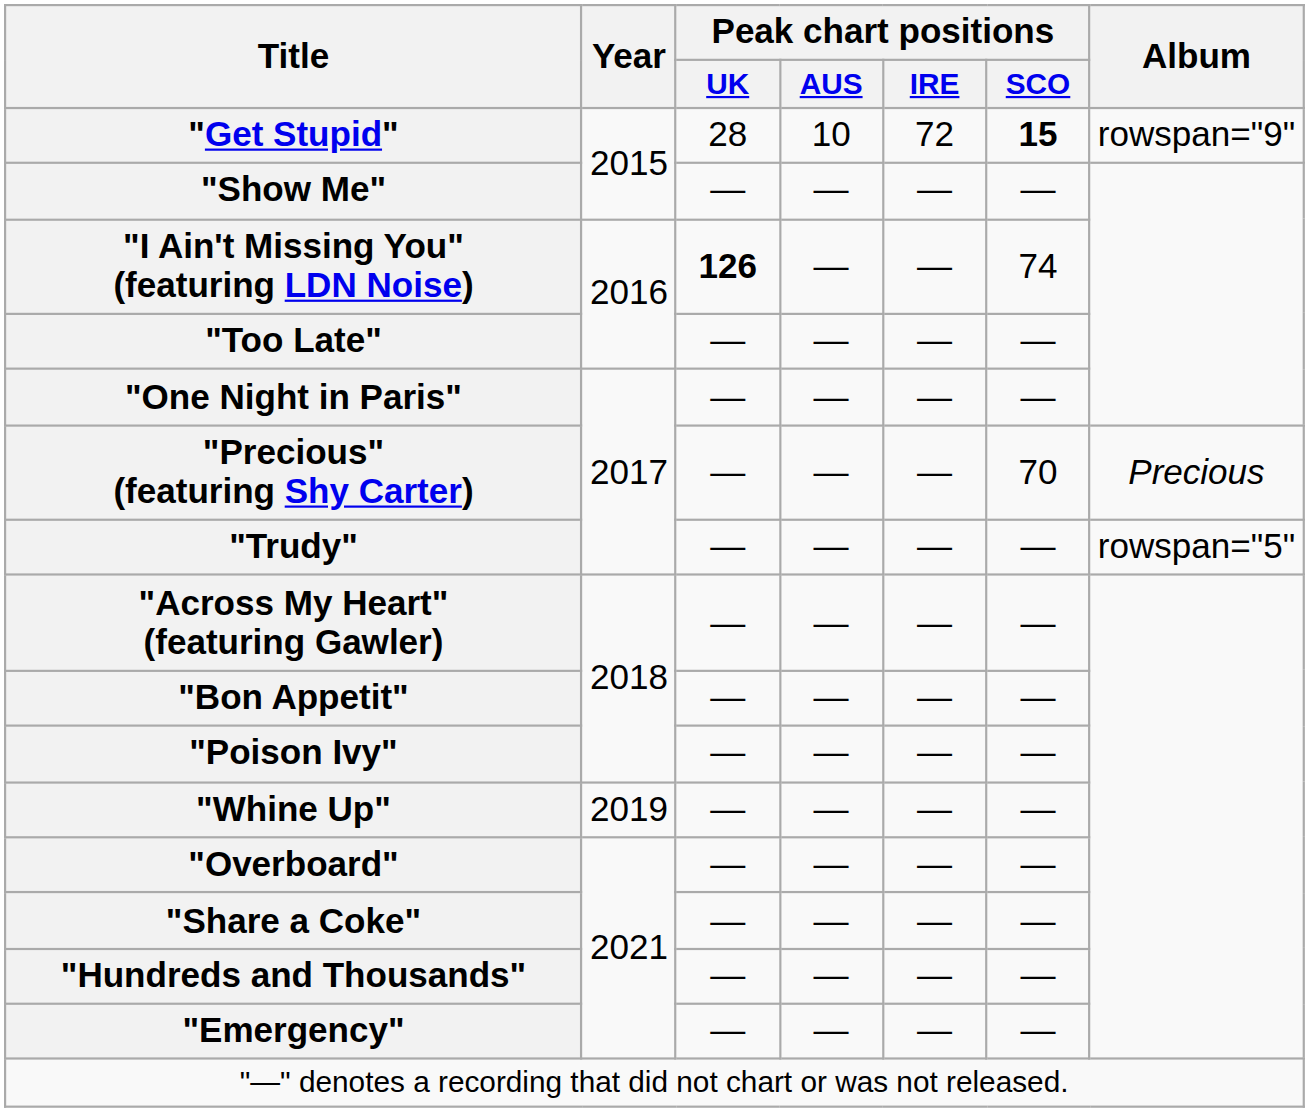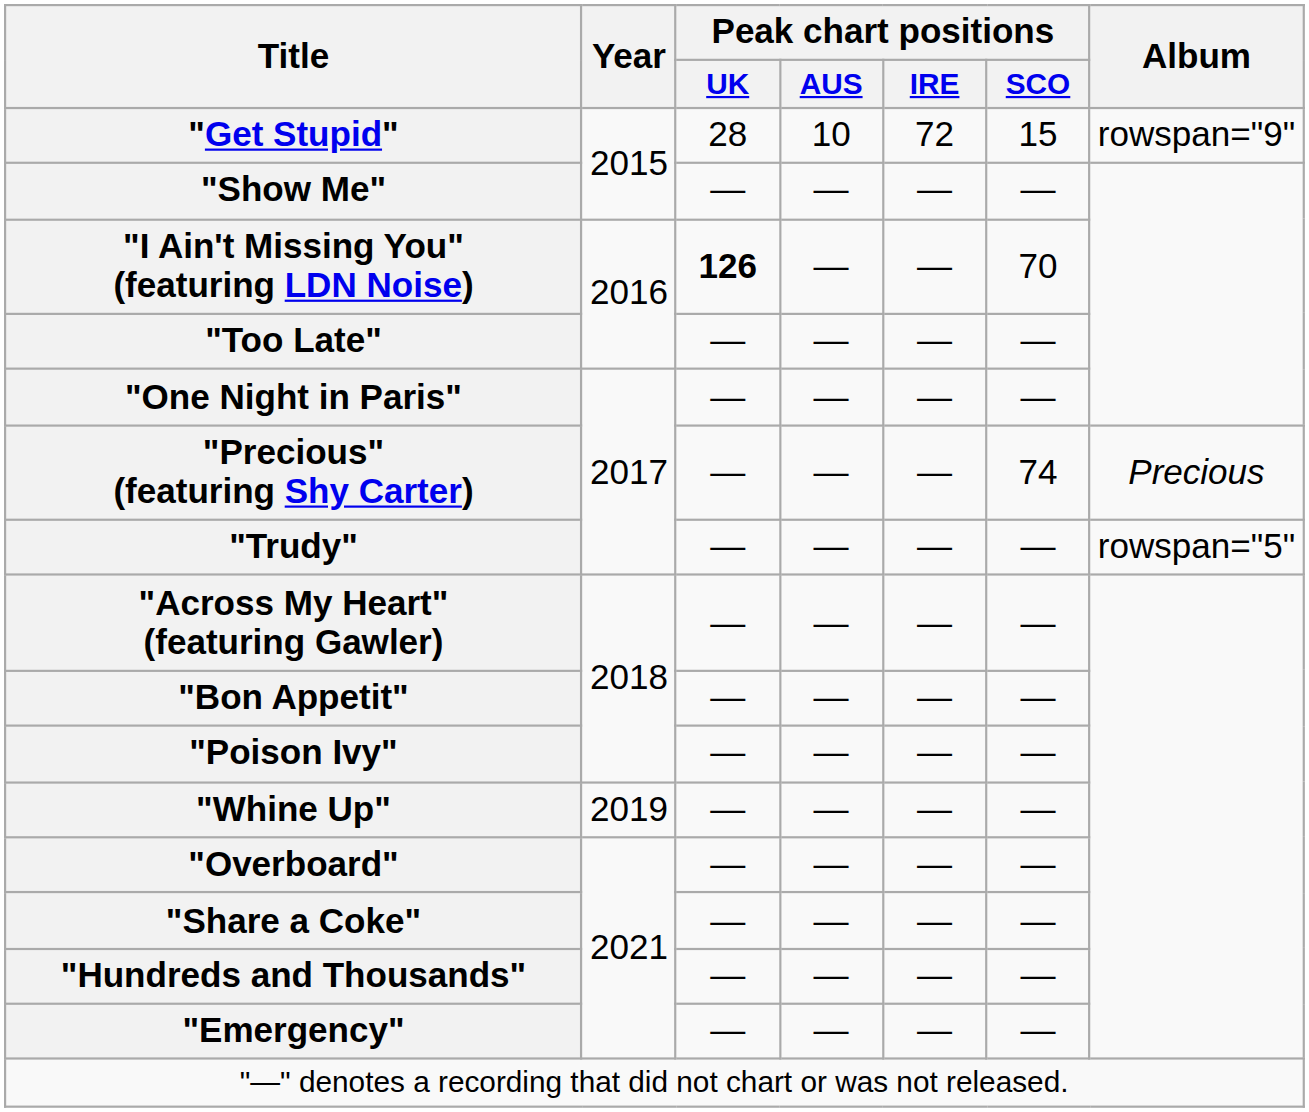(1038, 134) bold -> (1038, 134) normal
(1038, 265) 74 -> (1038, 265) 70
(1038, 471) 70 -> (1038, 471) 74
